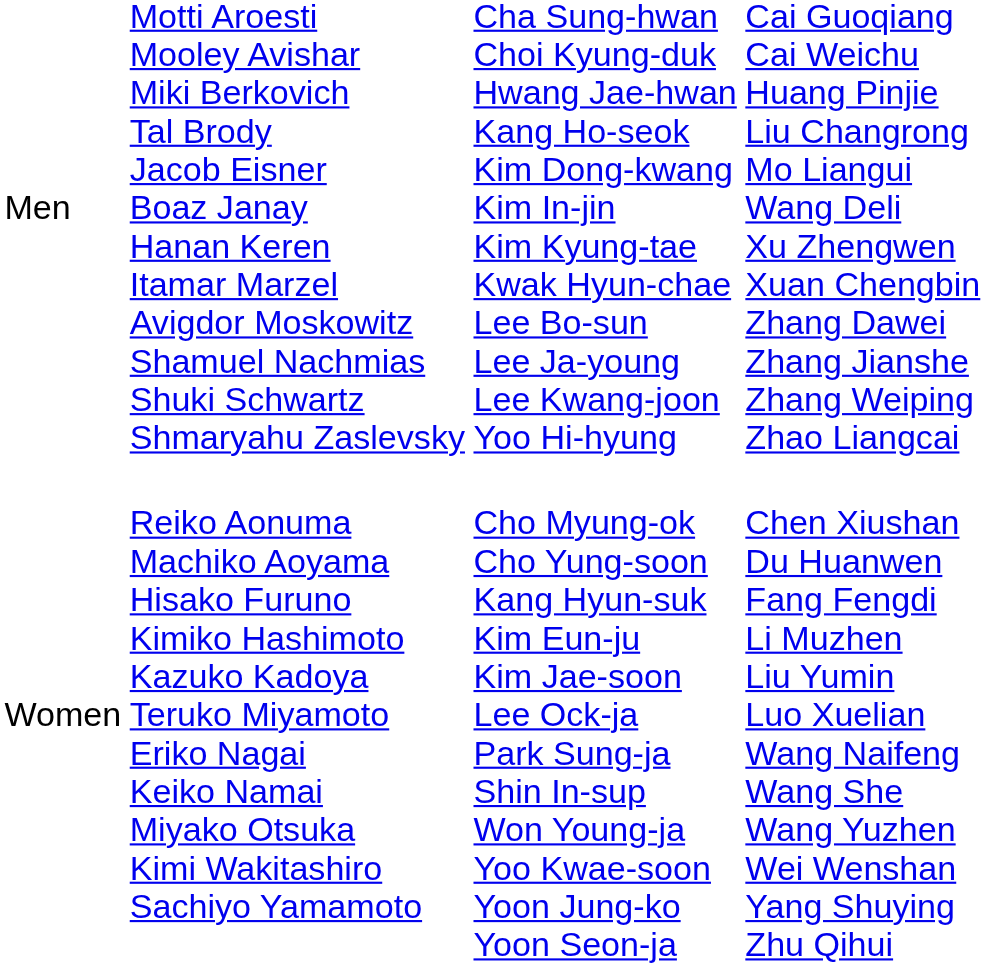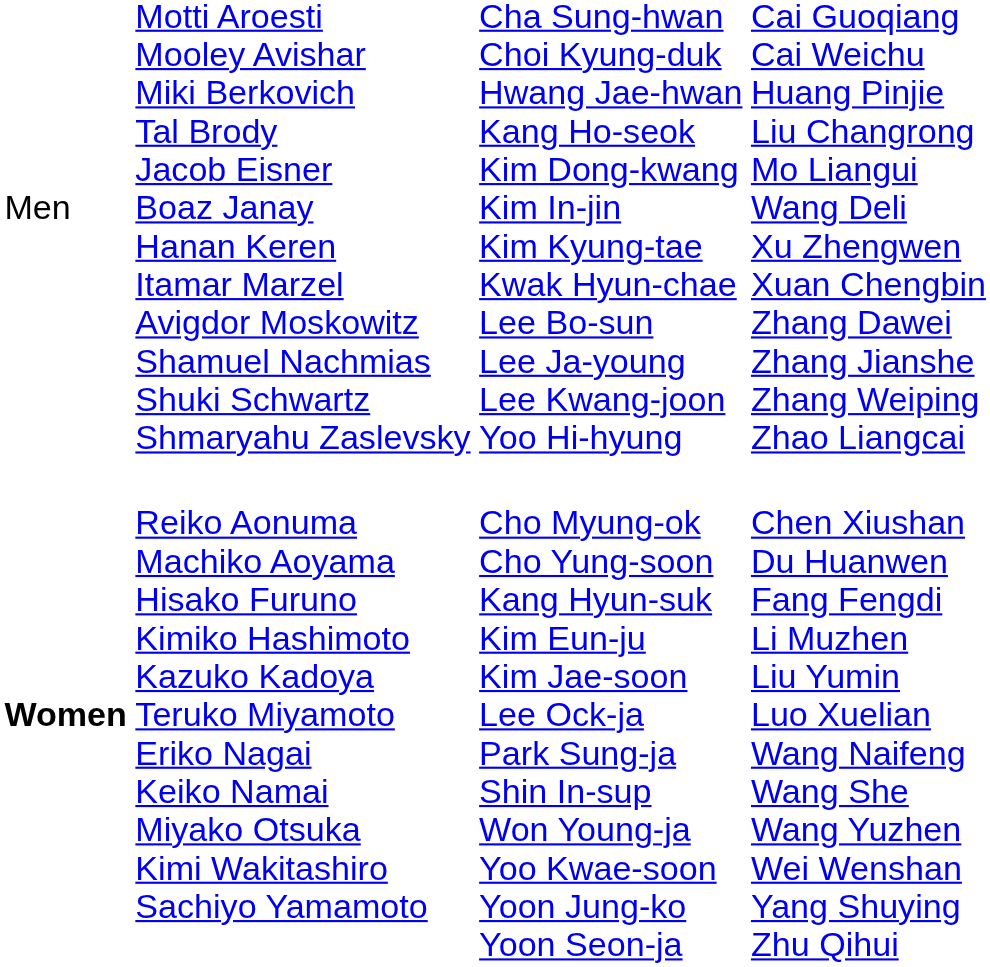(63, 714) normal -> (66, 714) bold
